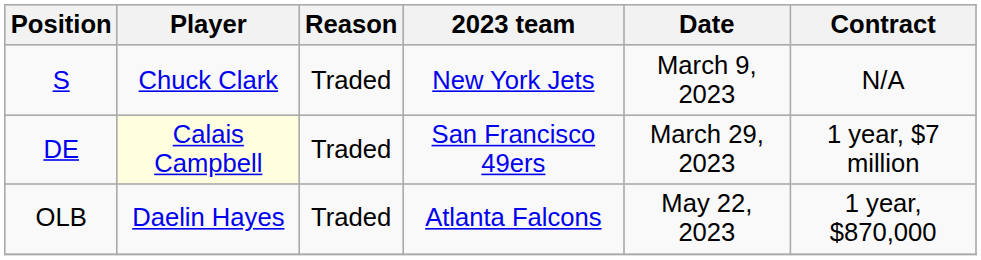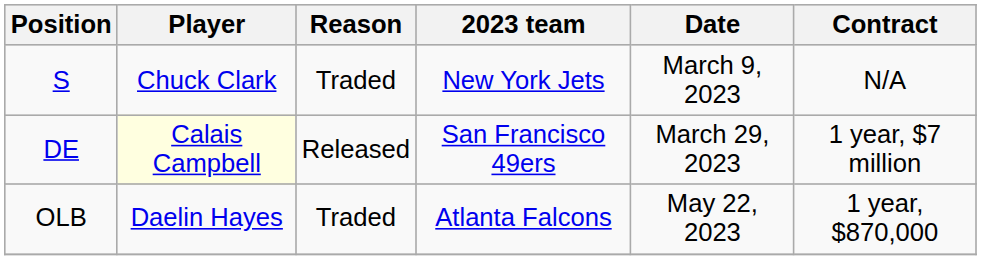(351, 149) Traded -> (356, 149) Released
